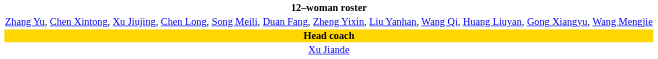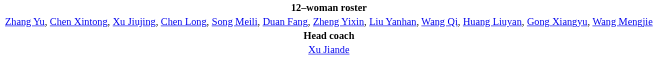(329, 36) gold background -> (329, 36) no background
